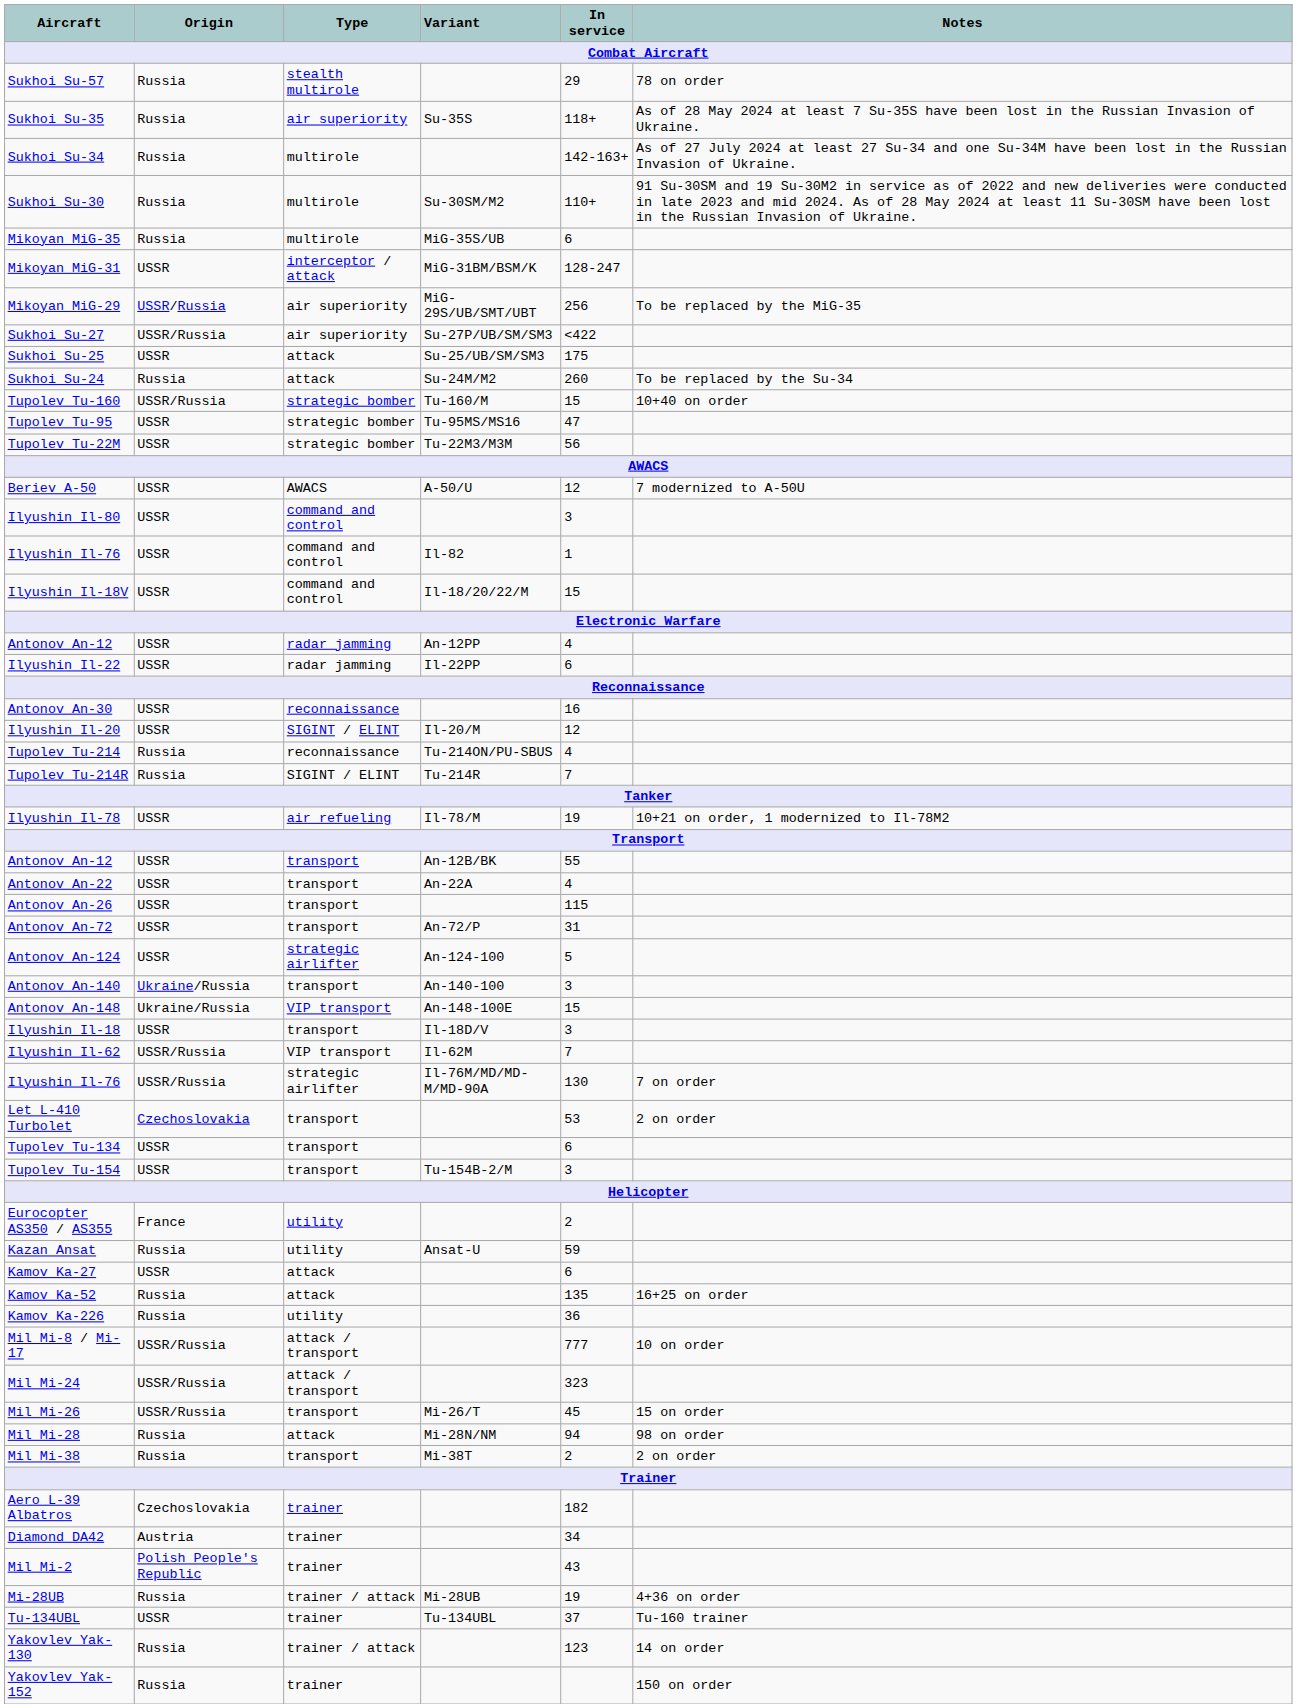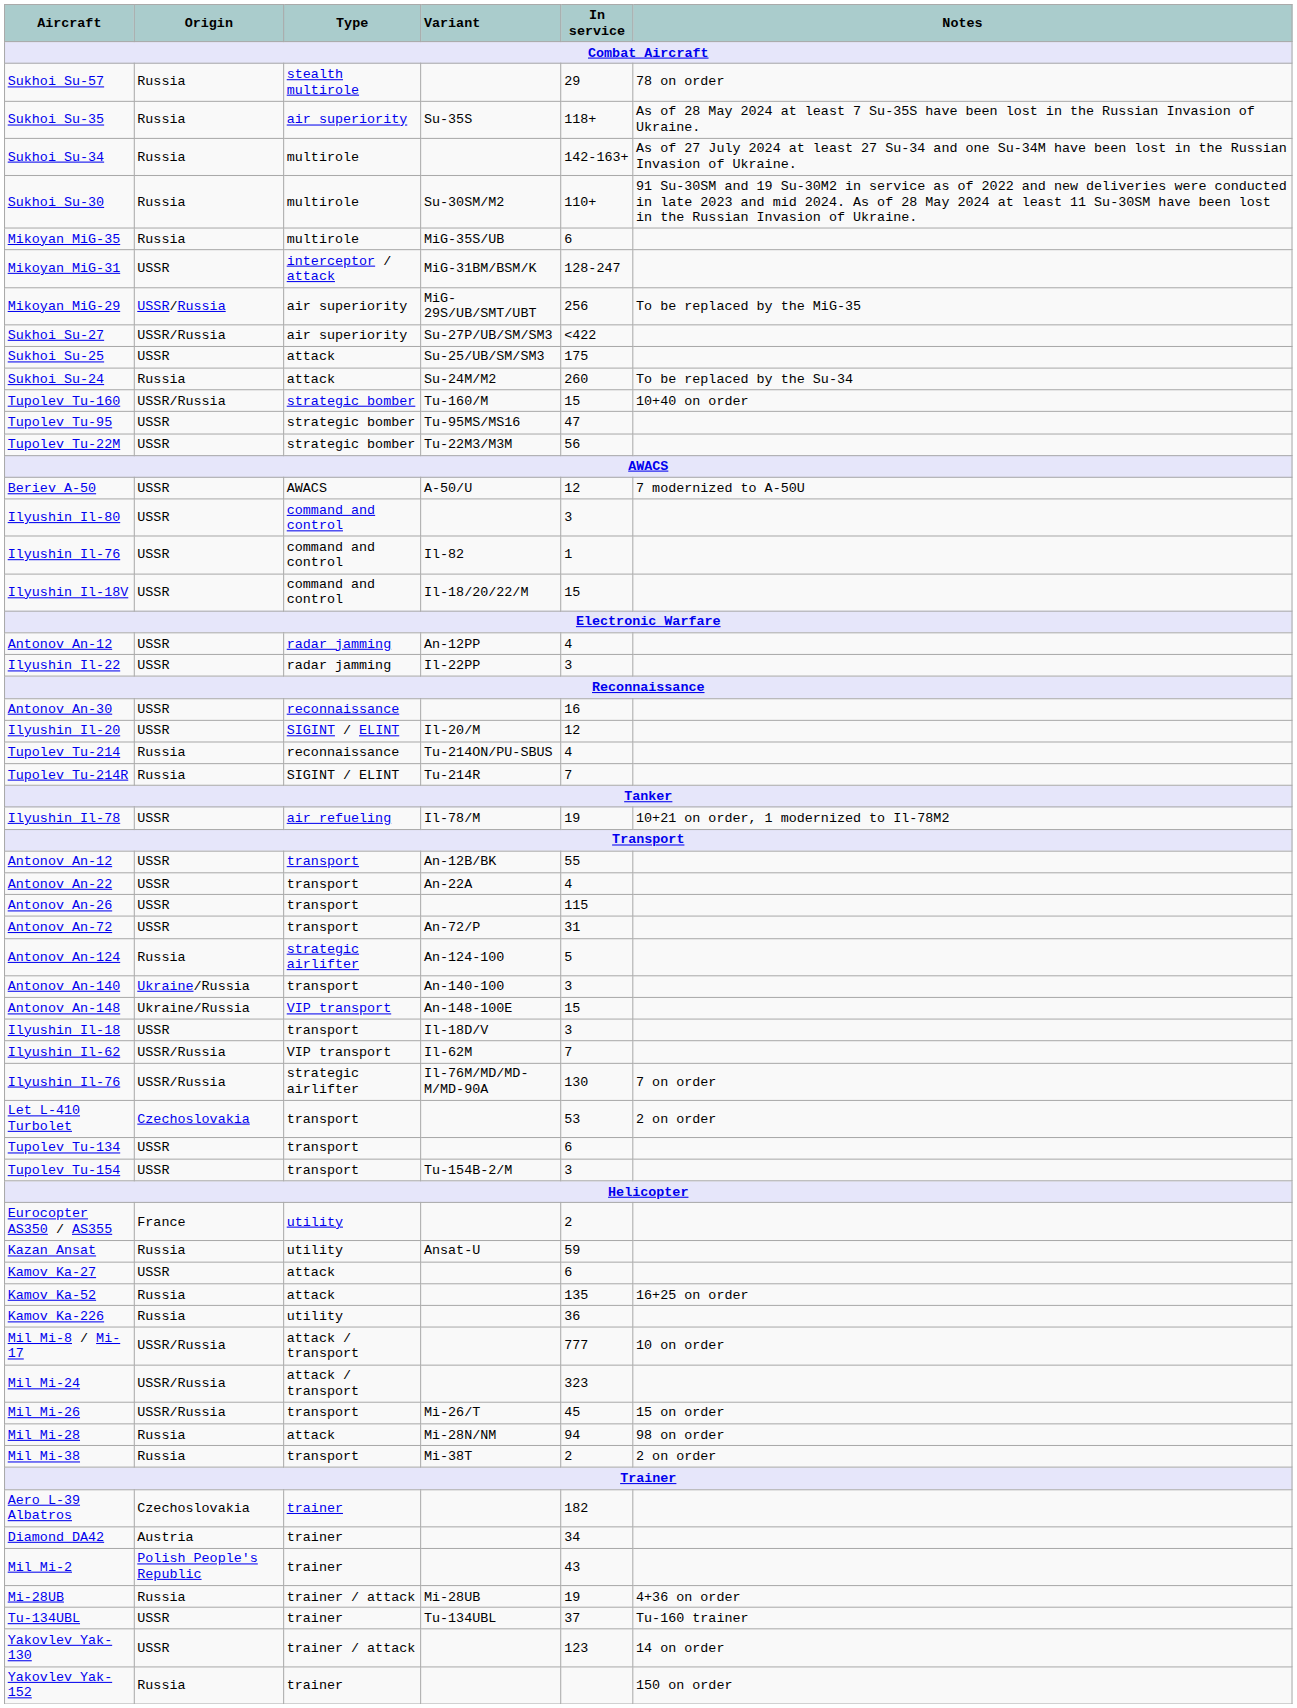(568, 665) 6 -> (568, 665) 3
(153, 957) USSR -> (161, 957) Russia
(161, 1648) Russia -> (153, 1648) USSR
